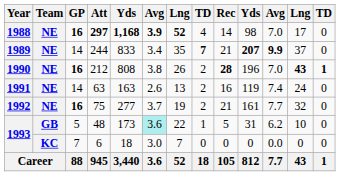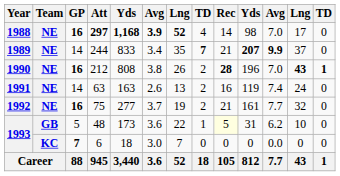(154, 124) paleturquoise background -> (154, 124) no background
(226, 124) no background -> (226, 124) lightyellow background
(77, 143) normal -> (77, 143) bold
